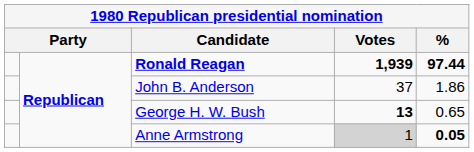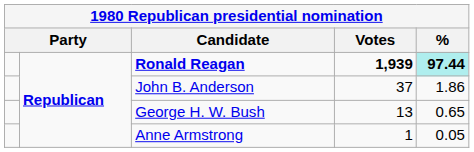(446, 64) no background -> (446, 64) paleturquoise background
(404, 111) bold -> (404, 111) normal
(409, 135) lightgrey background -> (409, 135) no background
(450, 135) bold -> (450, 135) normal
